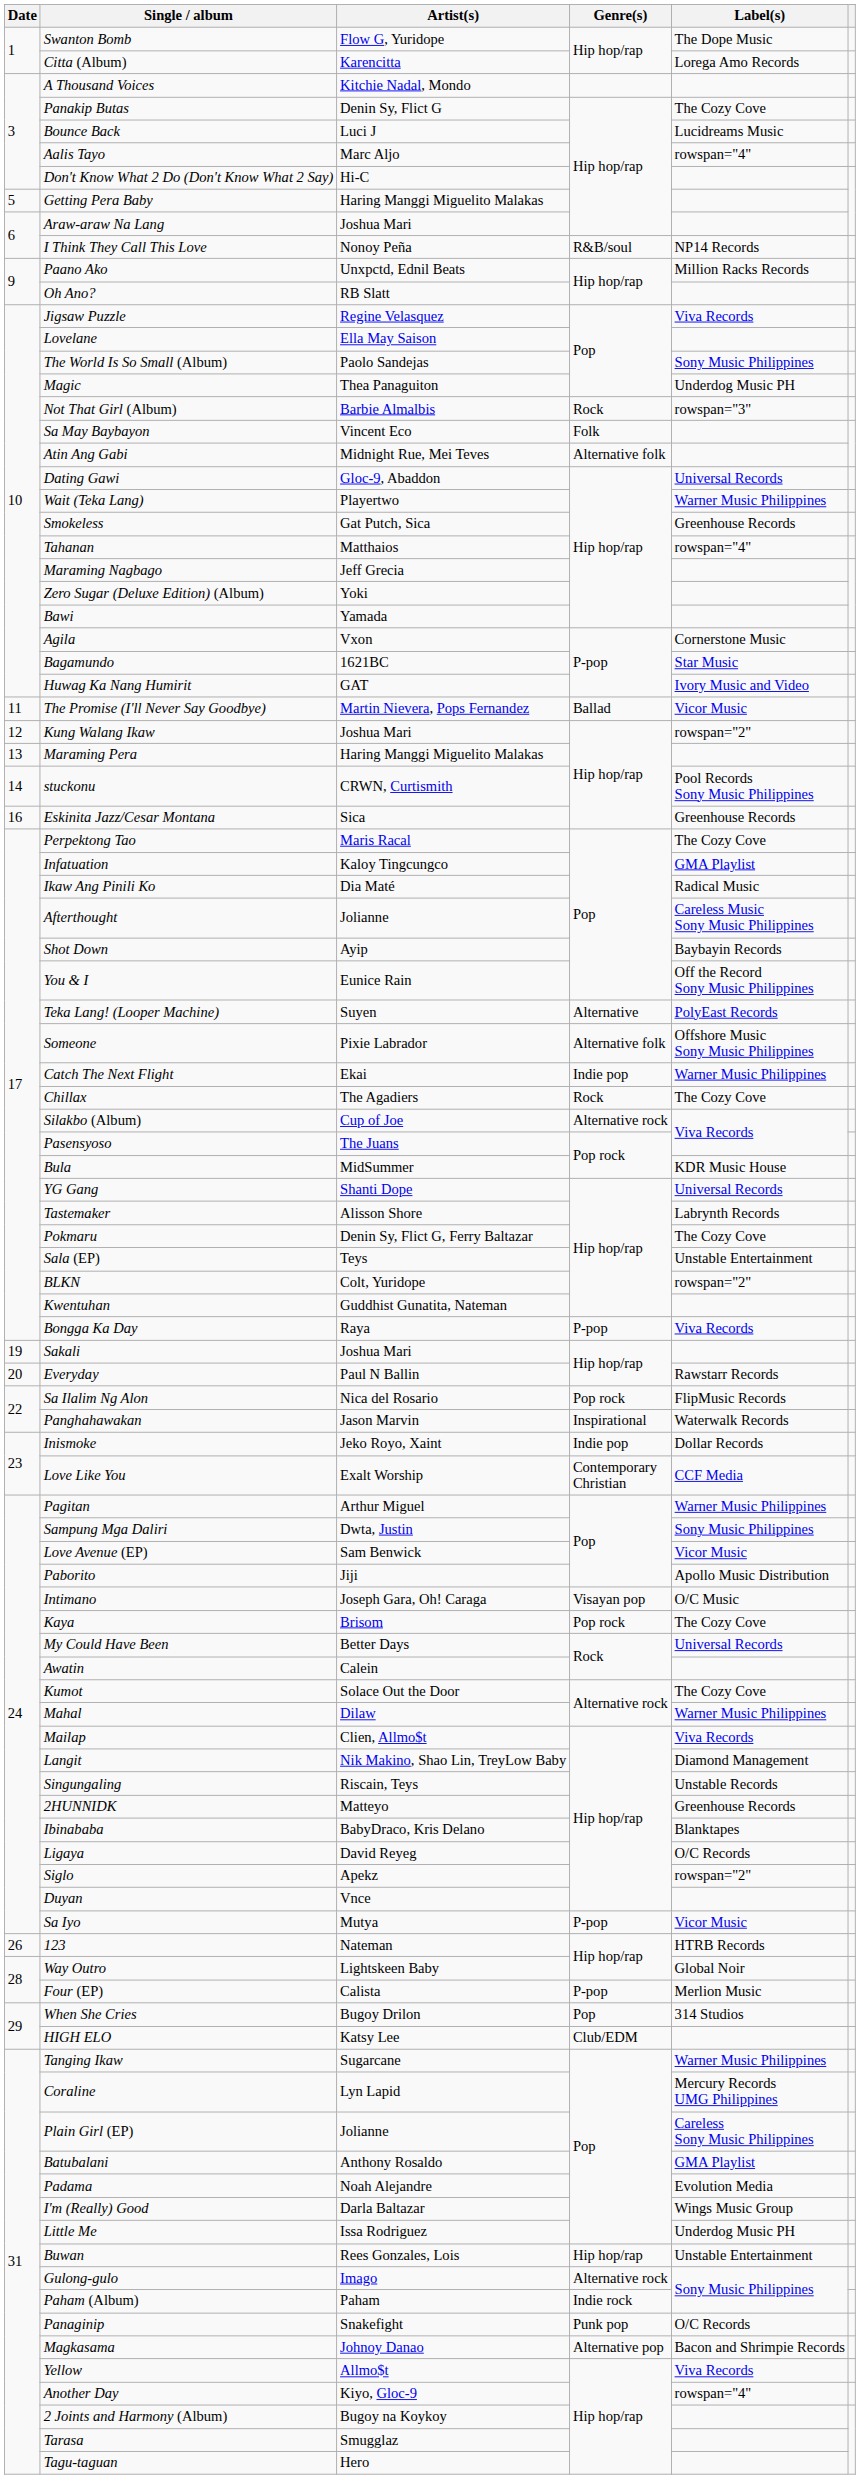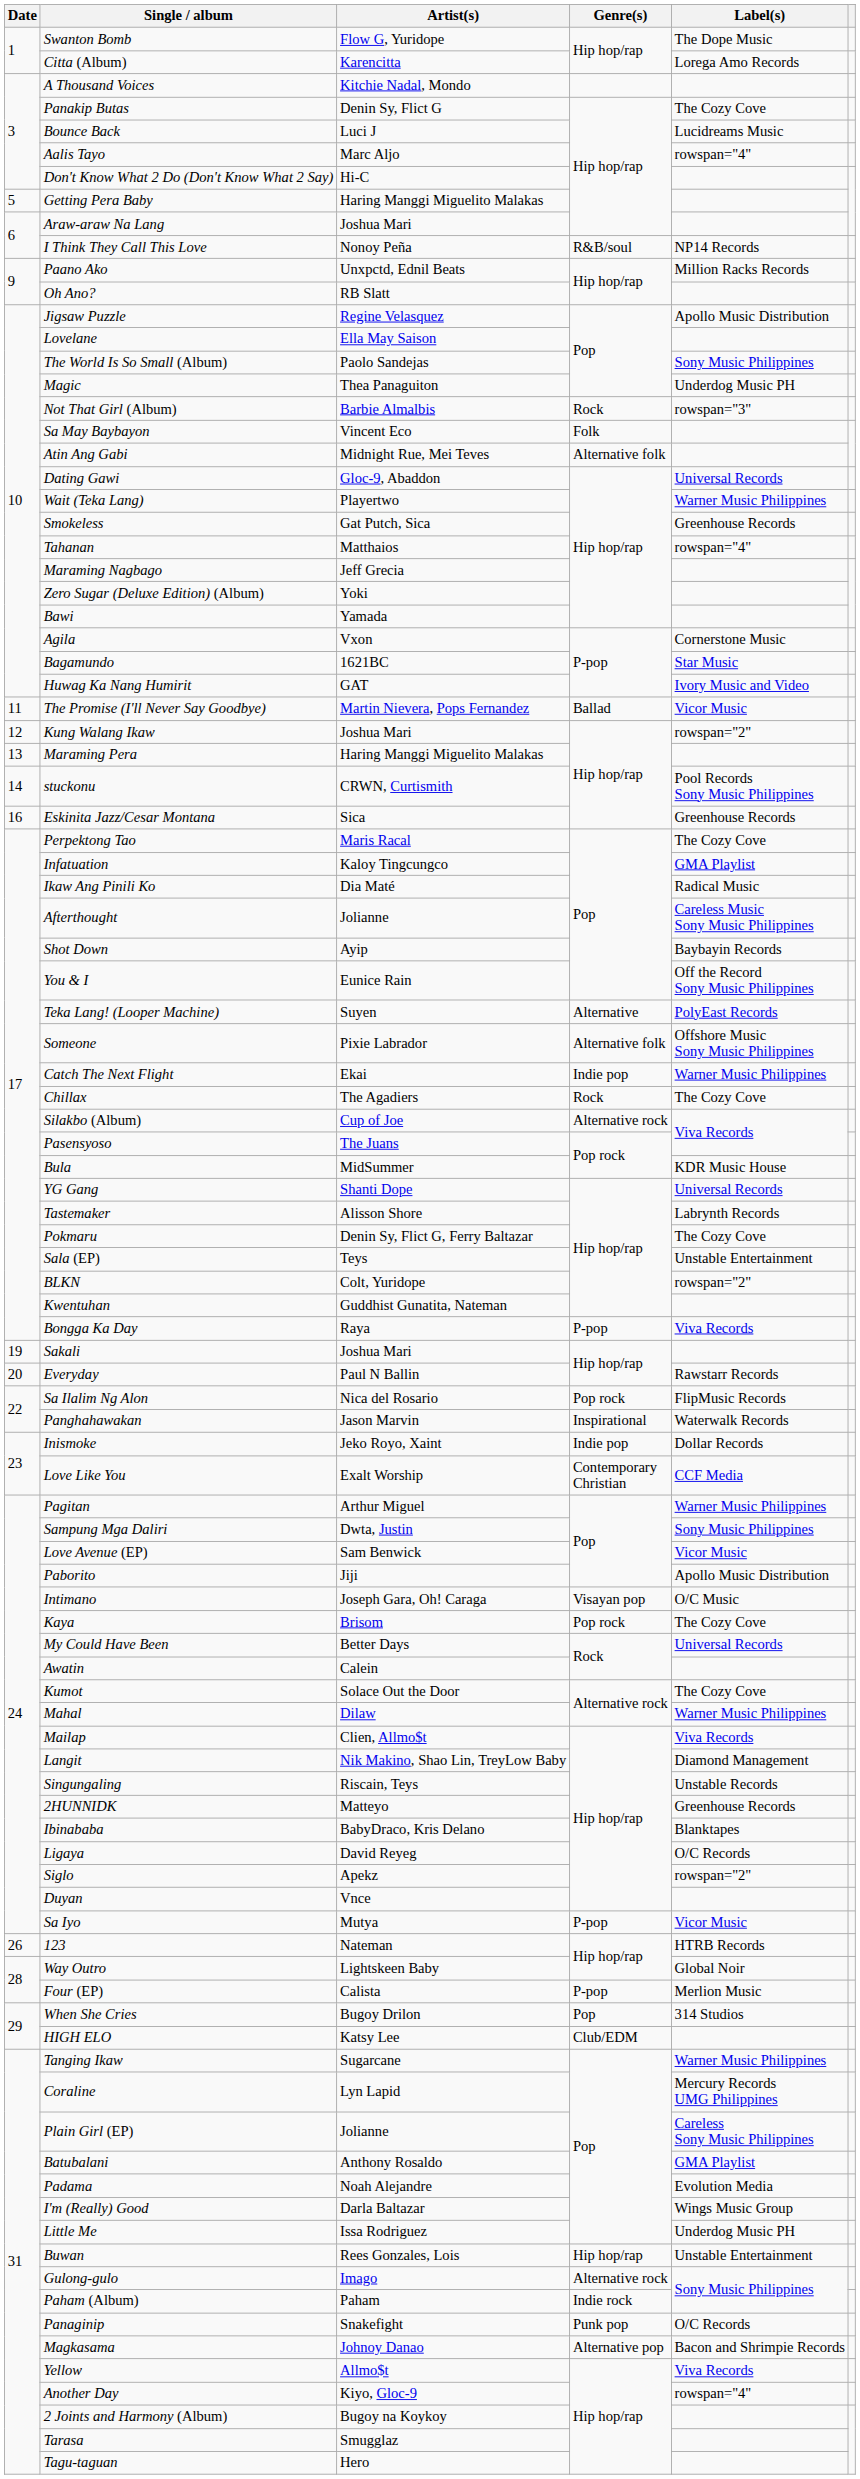(714, 316) Viva Records -> (752, 316) Apollo Music Distribution
